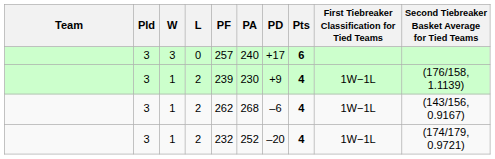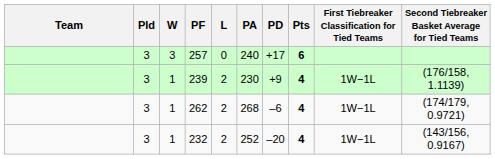columns swapped: (198, 25) <-> (224, 25)
(446, 109) (143/156, 0.9167) -> (446, 109) (174/179, 0.9721)
(446, 139) (174/179, 0.9721) -> (446, 139) (143/156, 0.9167)
